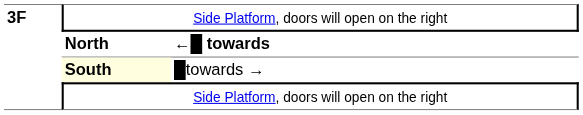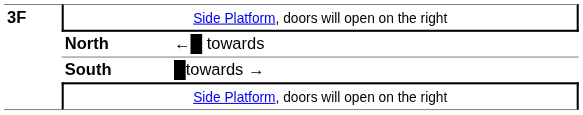(222, 44) bold -> (219, 44) normal
(88, 69) lightyellow background -> (88, 69) no background
